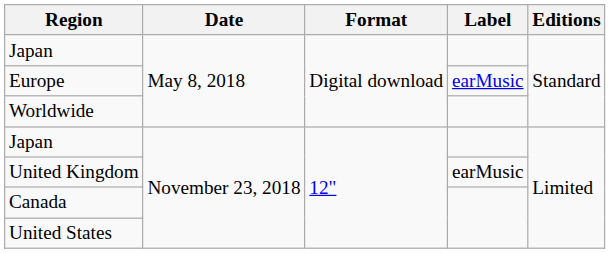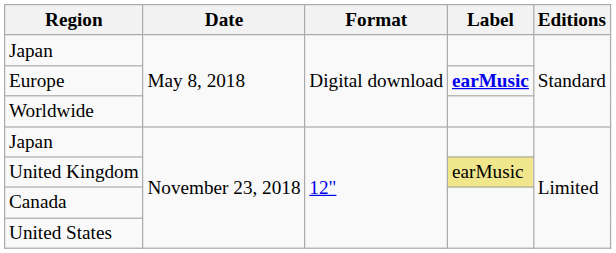(488, 80) normal -> (490, 80) bold
(488, 171) no background -> (488, 171) khaki background
